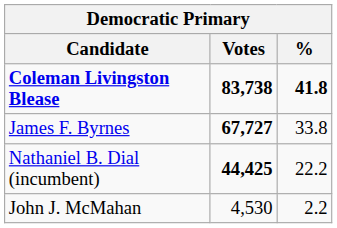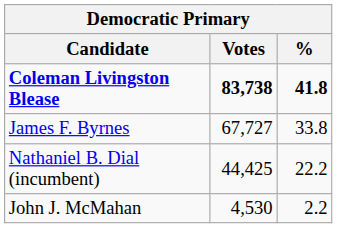(247, 128) bold -> (247, 128) normal
(247, 168) bold -> (247, 168) normal
